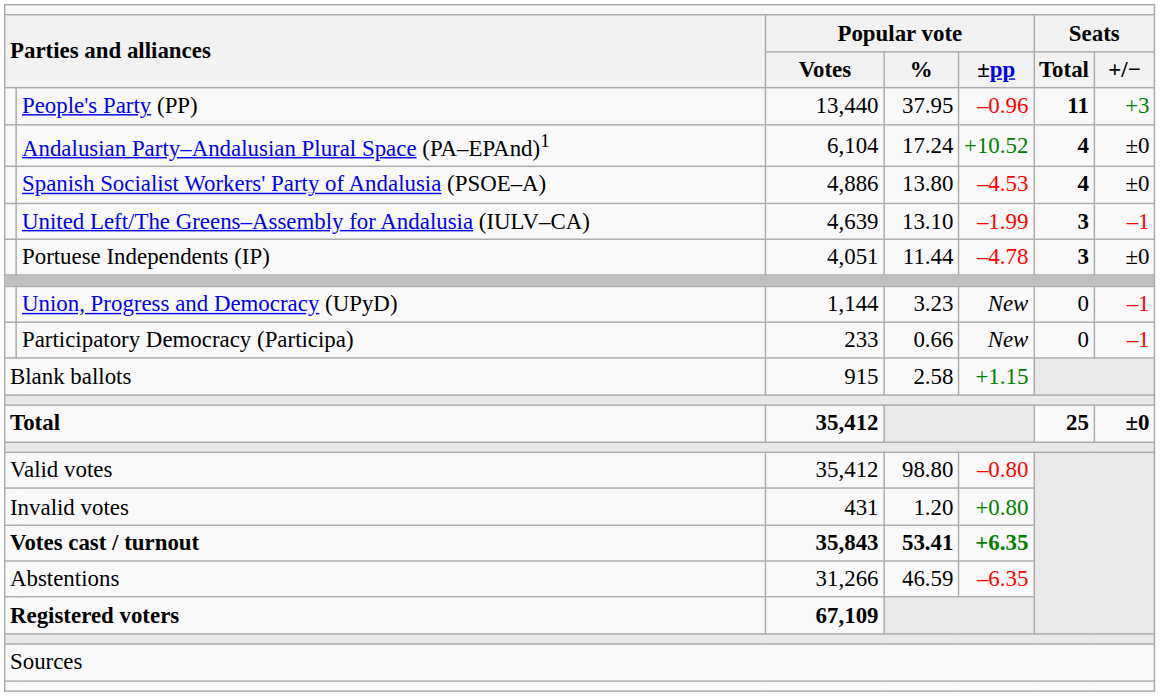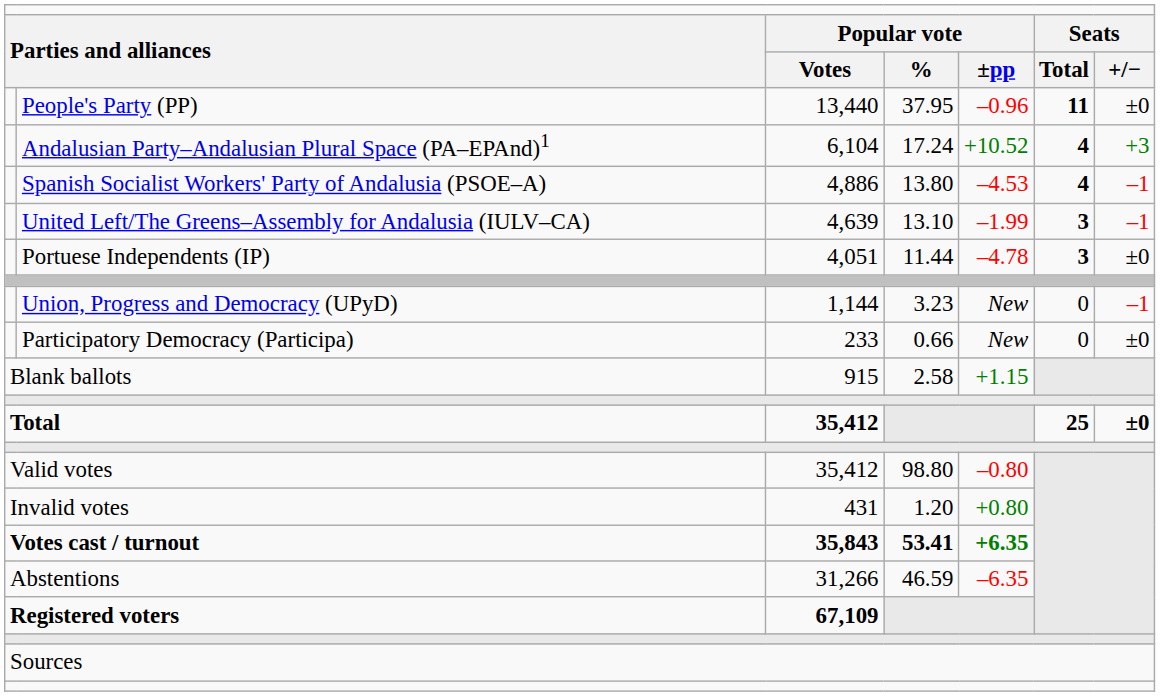(1137, 105) +3 -> (1138, 105) ±0
(1138, 145) ±0 -> (1137, 145) +3
(1138, 184) ±0 -> (1138, 184) –1
(1138, 340) –1 -> (1138, 340) ±0
